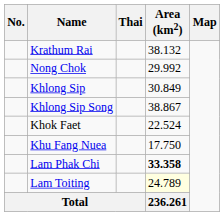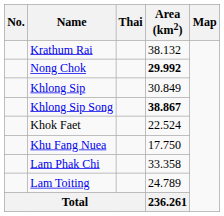(168, 69) normal -> (168, 69) bold
(168, 107) normal -> (168, 107) bold
(168, 164) bold -> (168, 164) normal
(168, 183) lightyellow background -> (168, 183) no background
